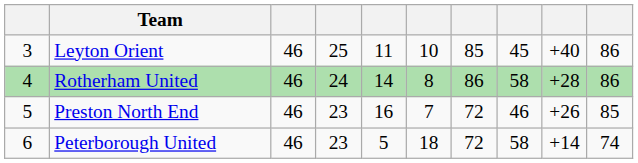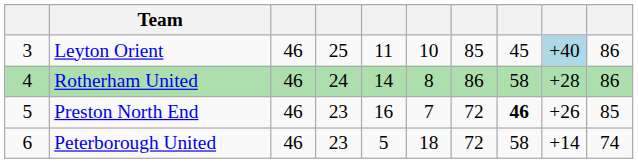(564, 50) no background -> (564, 50) lightblue background
(519, 111) normal -> (519, 111) bold
